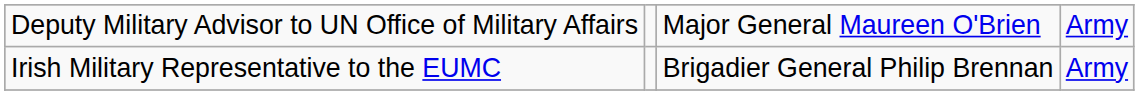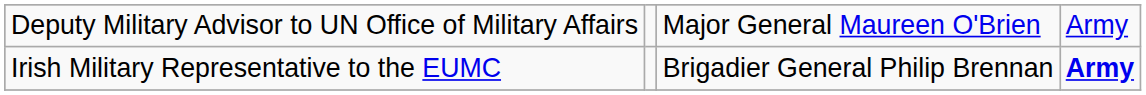(1097, 68) normal -> (1100, 68) bold
